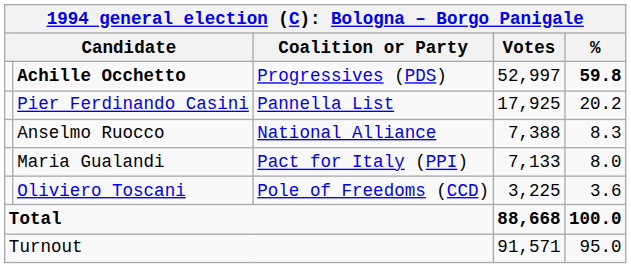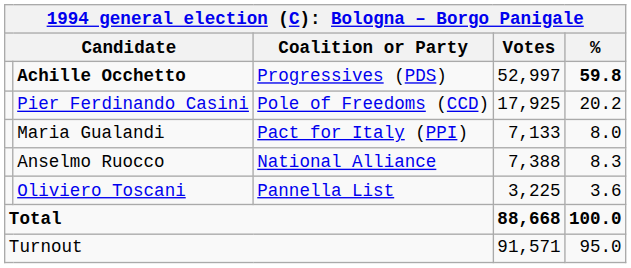(326, 105) Pannella List -> (373, 105) Pole of Freedoms (CCD)
rows swapped: (91, 133) <-> (91, 162)
(373, 191) Pole of Freedoms (CCD) -> (326, 191) Pannella List
